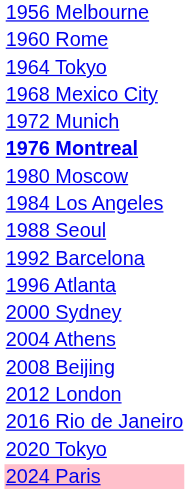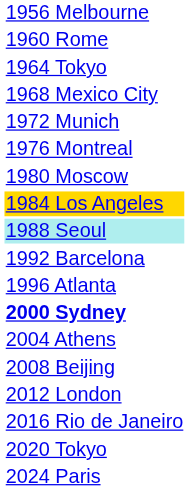(72, 149) bold -> (69, 149) normal
(85, 203) no background -> (85, 203) gold background
(56, 231) no background -> (56, 231) paleturquoise background
(64, 312) normal -> (66, 312) bold
(53, 476) pink background -> (53, 476) no background
